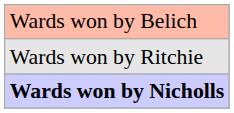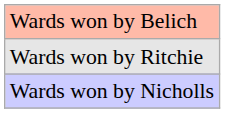(117, 90) bold -> (112, 90) normal
